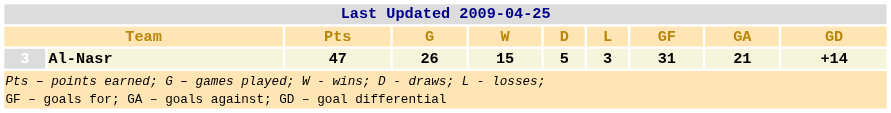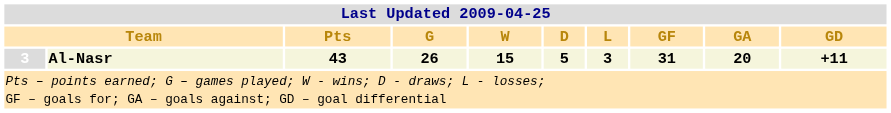(338, 59) 47 -> (338, 59) 43
(742, 59) 21 -> (742, 59) 20
(834, 59) +14 -> (834, 59) +11
